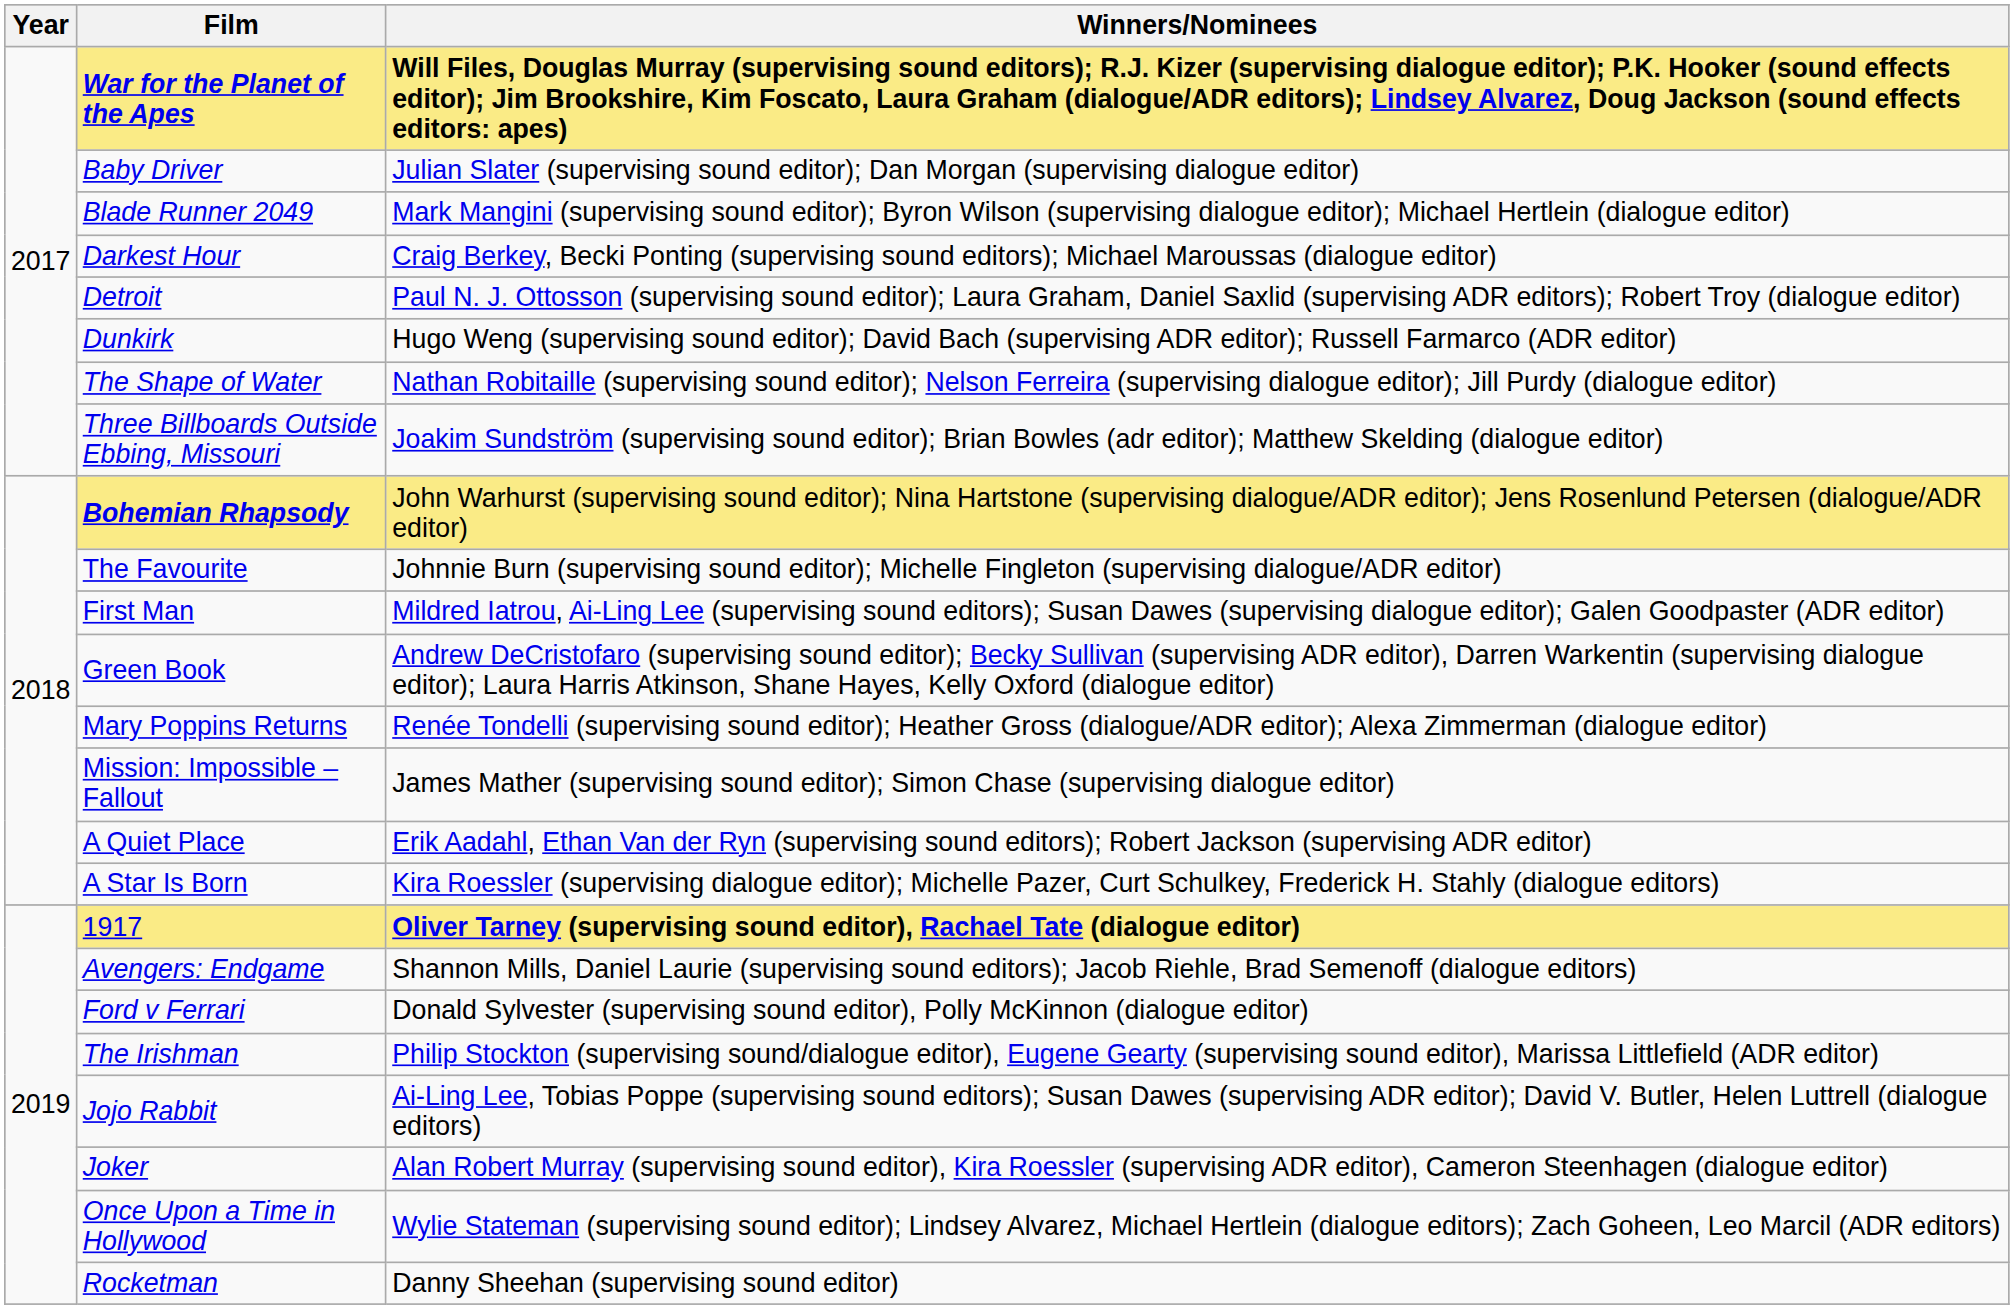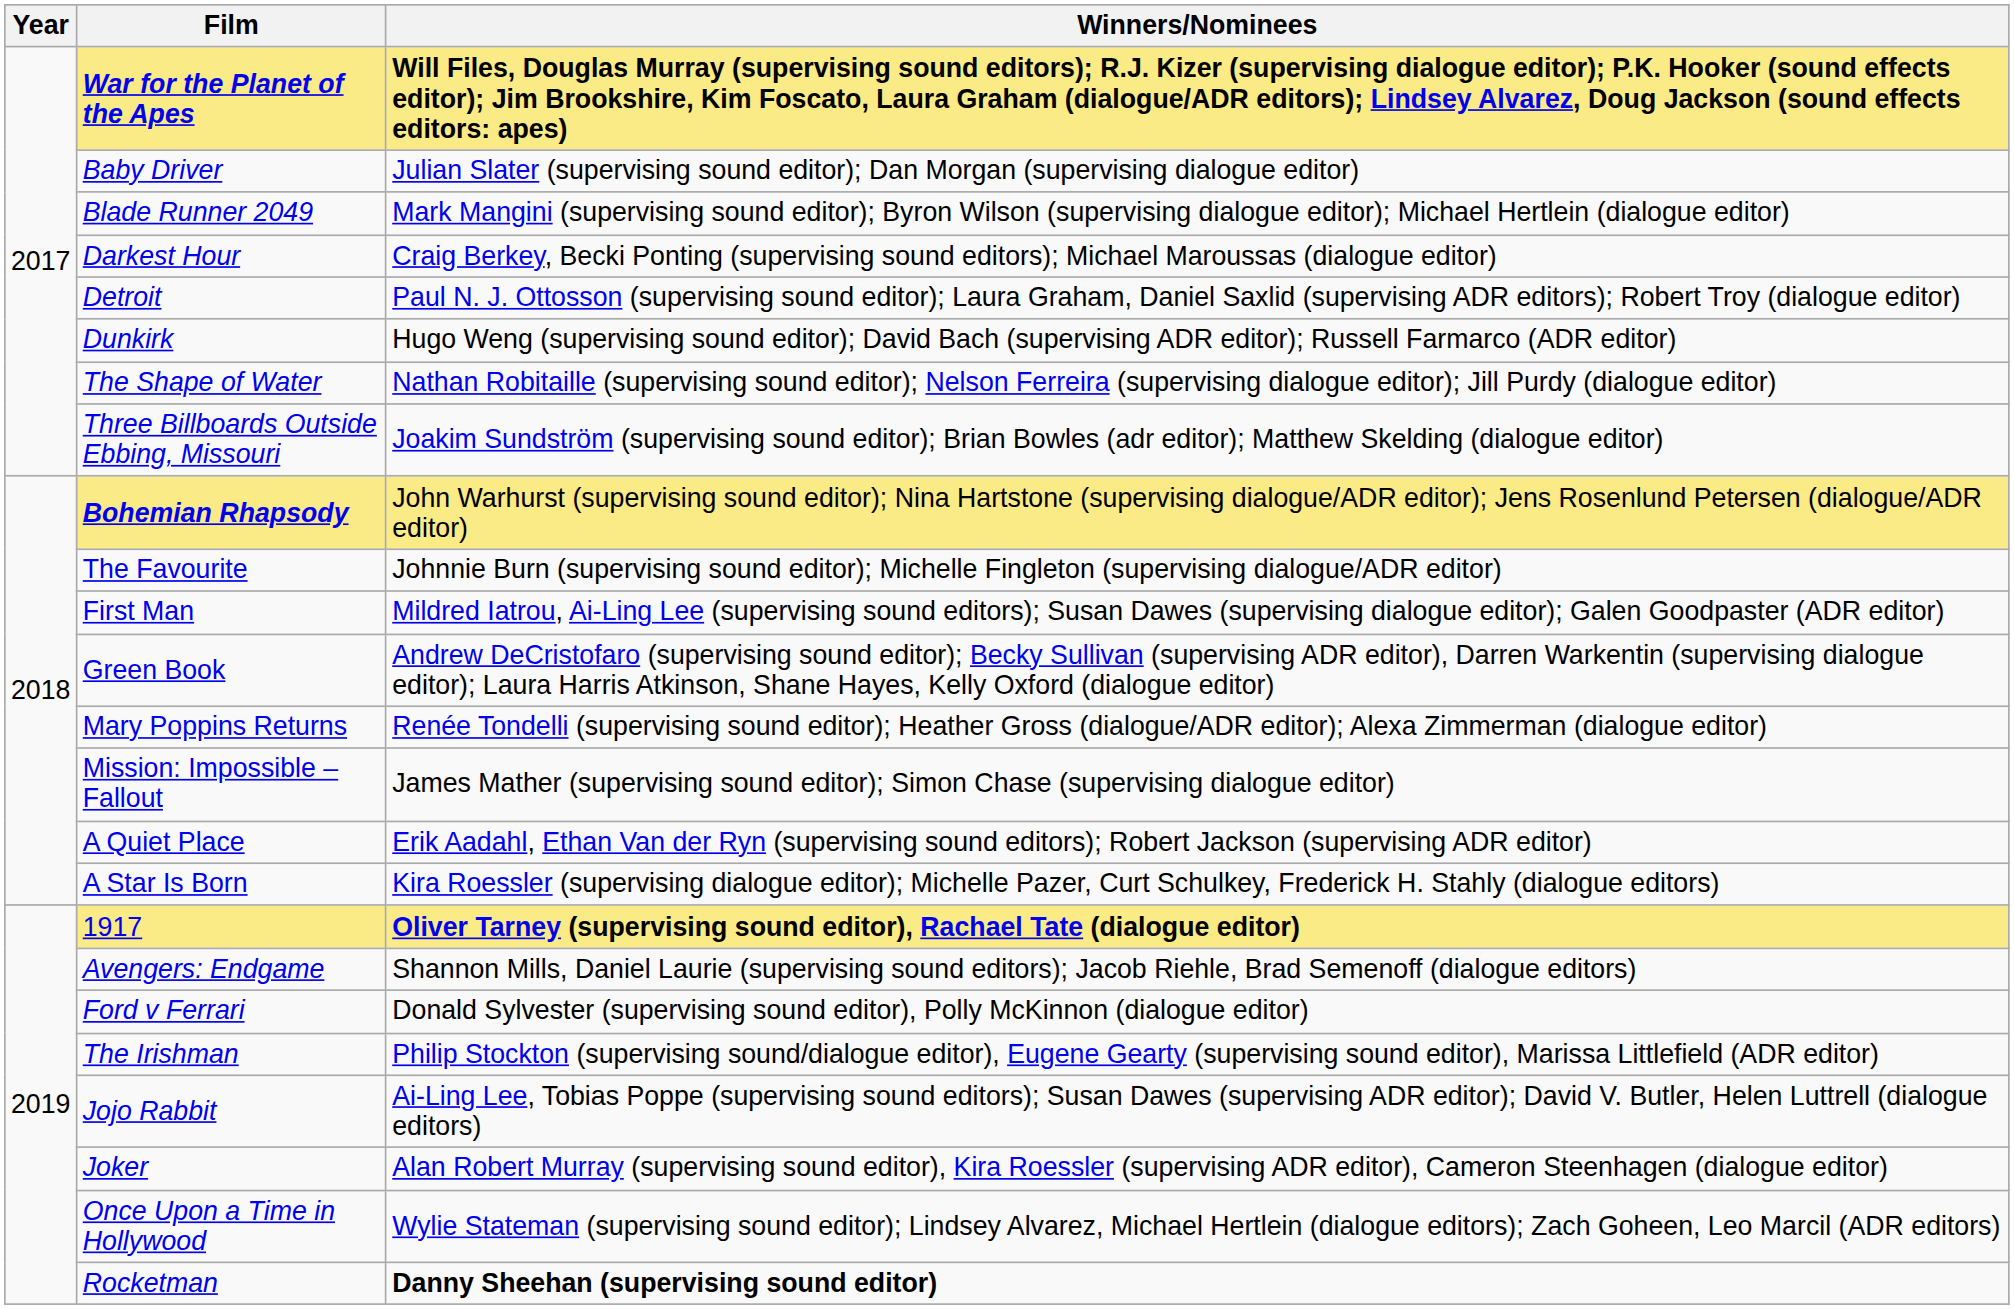(645, 1283) normal -> (665, 1283) bold
